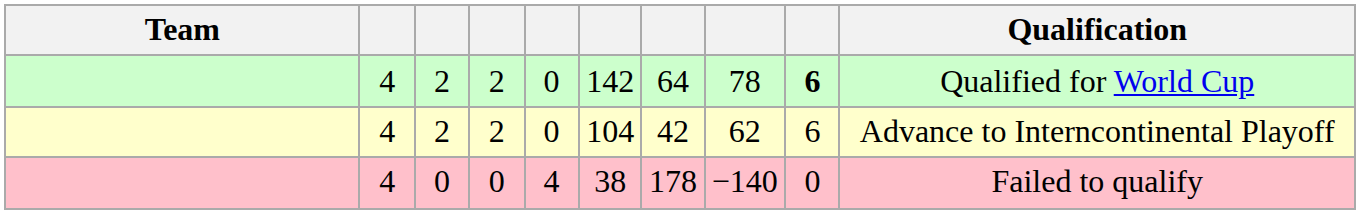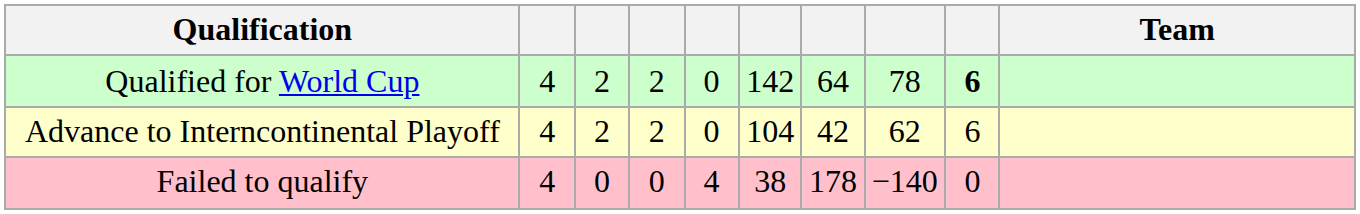columns swapped: (182, 29) <-> (1097, 29)
